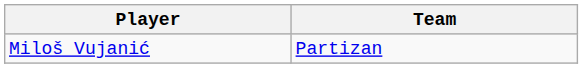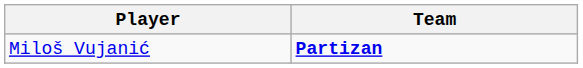(339, 49) normal -> (339, 49) bold
